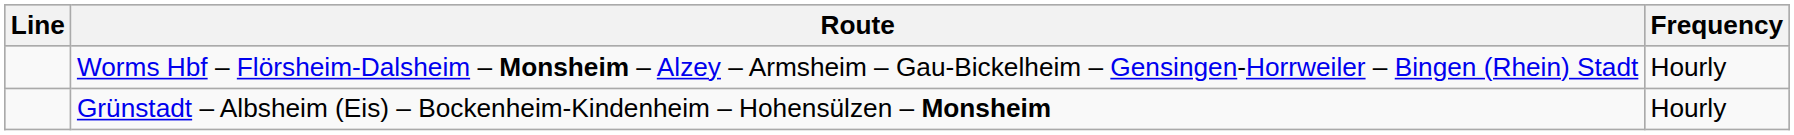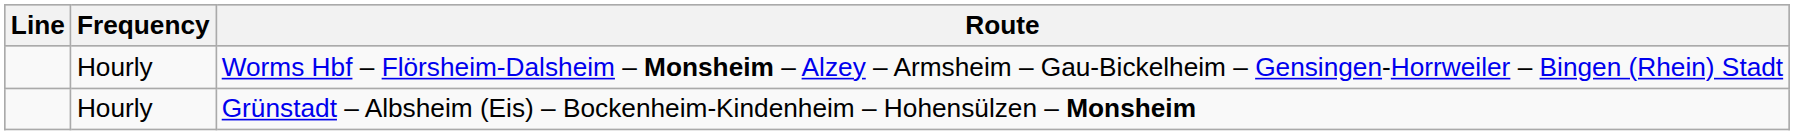columns swapped: (858, 25) <-> (1717, 25)
